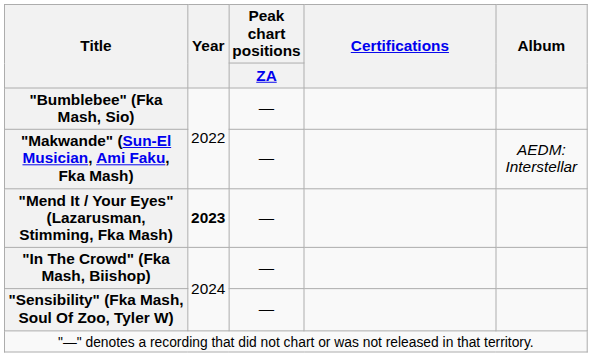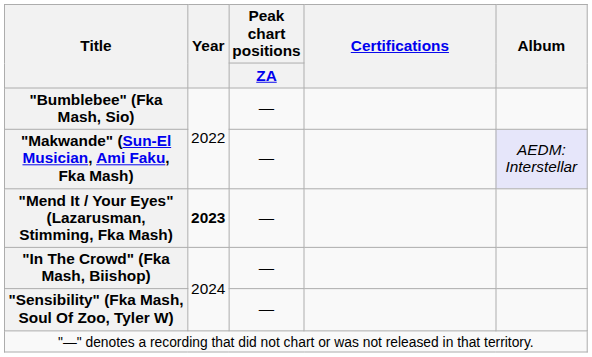(541, 158) no background -> (541, 158) lavender background
